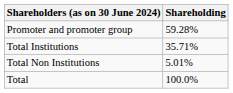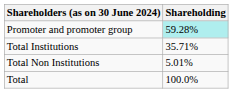(182, 29) no background -> (182, 29) paleturquoise background
